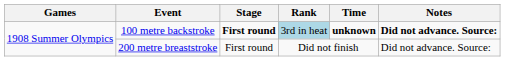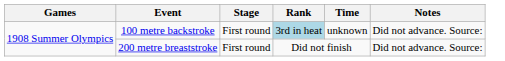(249, 30) bold -> (246, 30) normal
(354, 30) bold -> (347, 30) normal
(439, 30) bold -> (427, 30) normal
